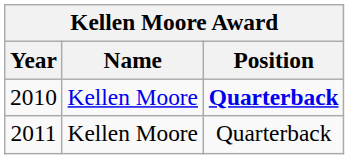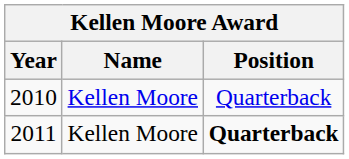(274, 97) bold -> (274, 97) normal
(274, 134) normal -> (274, 134) bold
